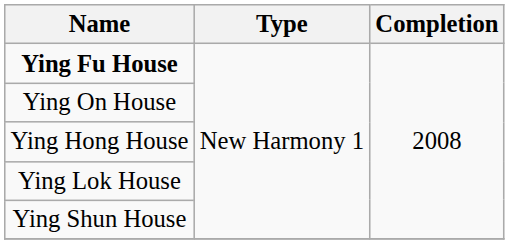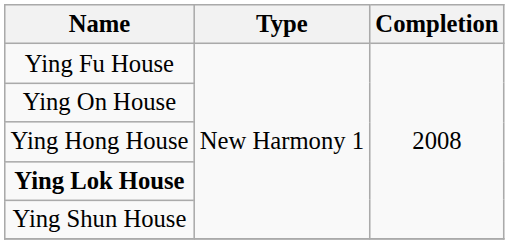(99, 63) bold -> (99, 63) normal
(99, 180) normal -> (99, 180) bold
